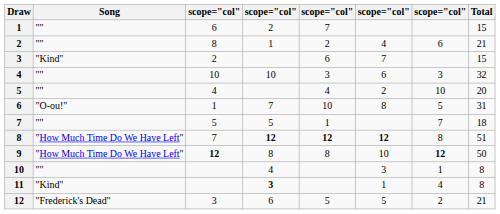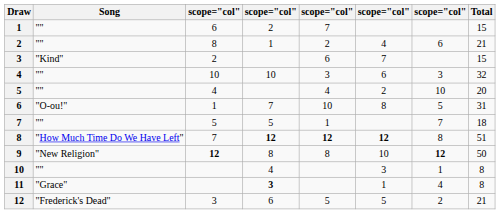(110, 153) "How Much Time Do We Have Left" -> (67, 153) "New Religion"
(49, 185) "Kind" -> (51, 185) "Grace"
